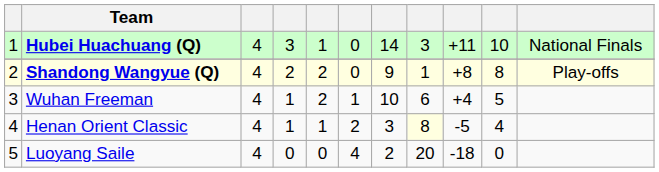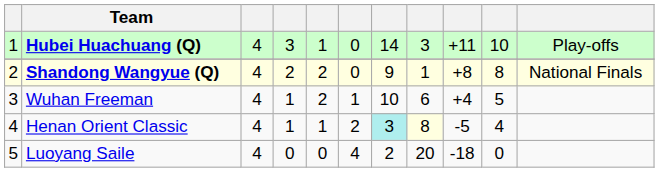(586, 45) National Finals -> (586, 45) Play-offs
(586, 72) Play-offs -> (586, 72) National Finals
(389, 126) no background -> (389, 126) paleturquoise background
